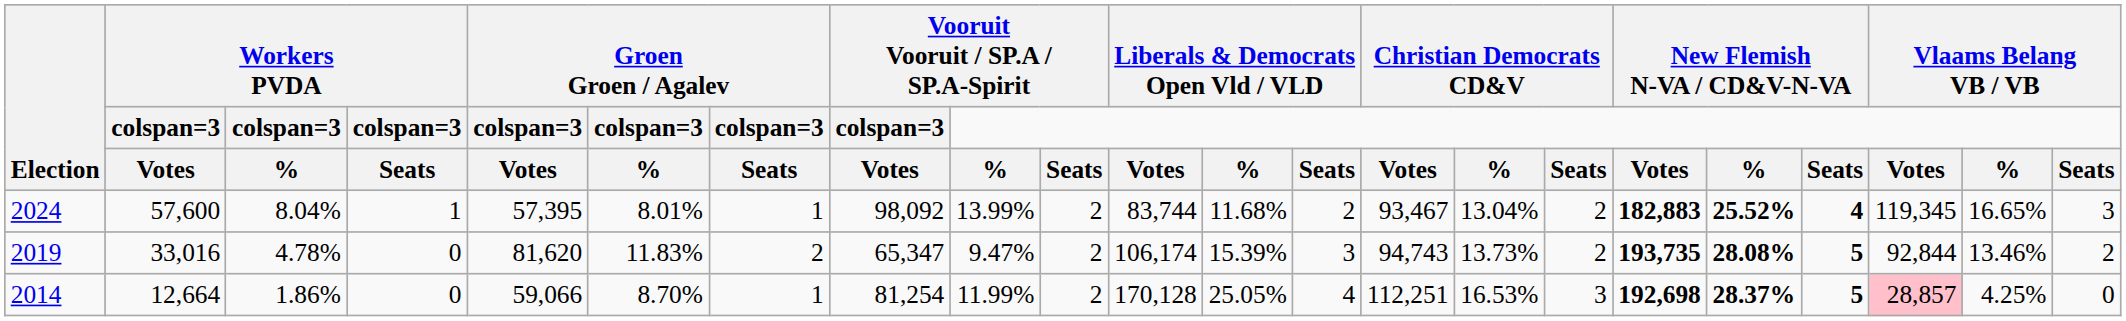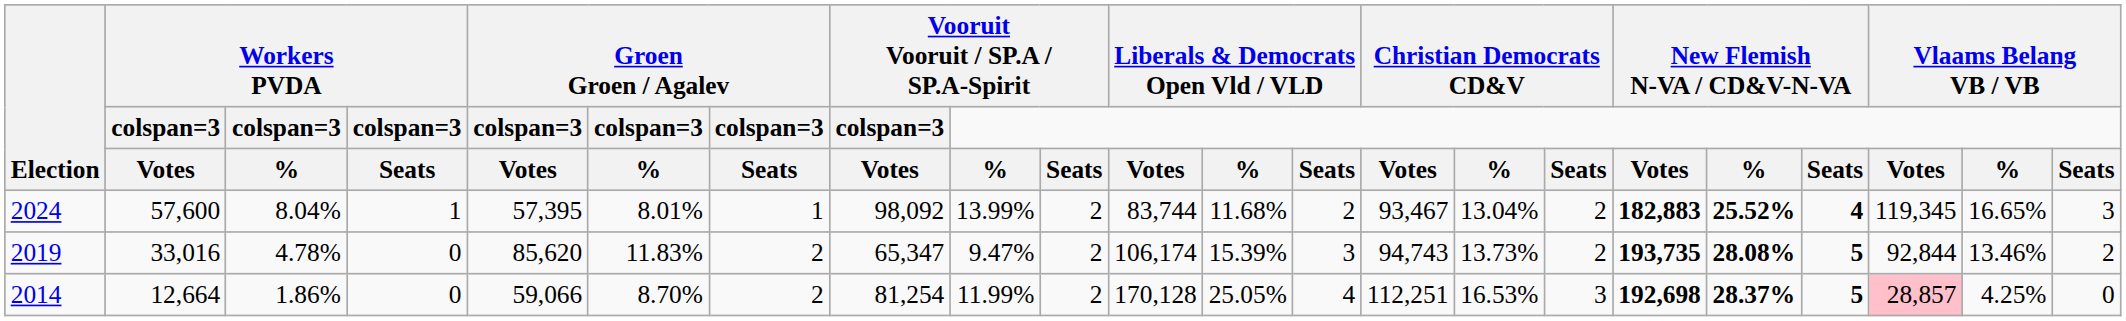(547, 253) 81,620 -> (547, 253) 85,620
(817, 295) 1 -> (817, 295) 2
